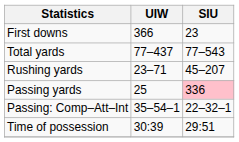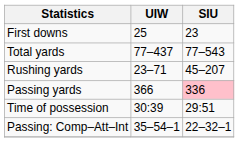(144, 33) 366 -> (140, 33) 25
(140, 89) 25 -> (144, 89) 366
rows swapped: (68, 108) <-> (58, 127)
